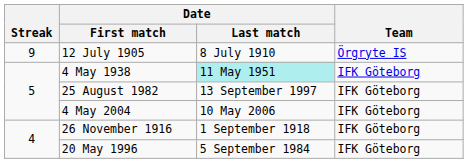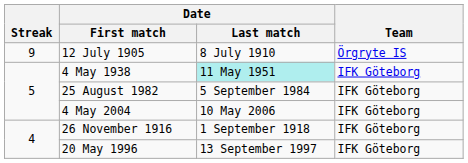(258, 91) 13 September 1997 -> (255, 91) 5 September 1984
(255, 149) 5 September 1984 -> (258, 149) 13 September 1997
